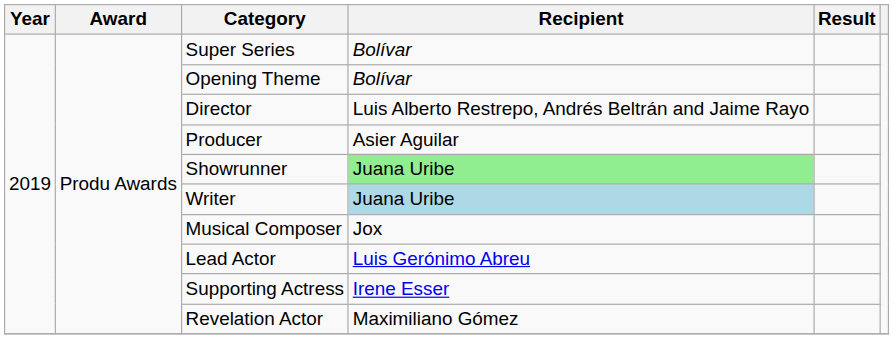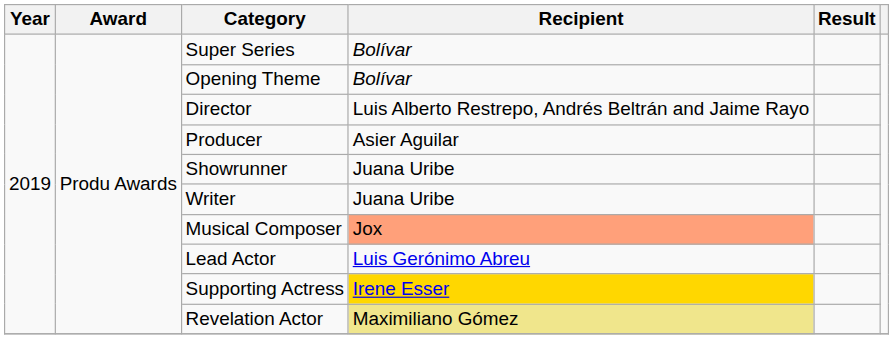(404, 169) lightgreen background -> (404, 169) no background
(404, 199) lightblue background -> (404, 199) no background
(367, 229) no background -> (367, 229) lightsalmon background
(401, 288) no background -> (401, 288) gold background
(436, 318) no background -> (436, 318) khaki background
